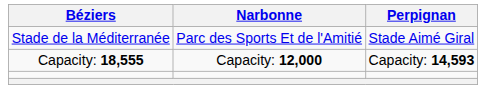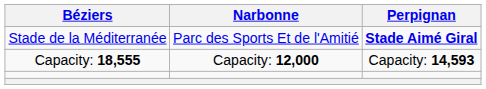(421, 37) normal -> (421, 37) bold
